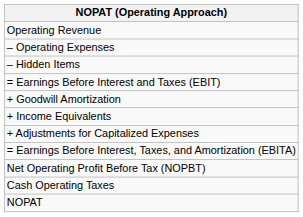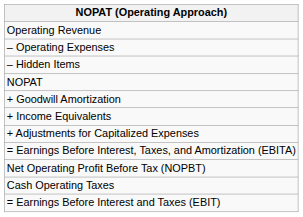(114, 82) = Earnings Before Interest and Taxes (EBIT) -> (25, 82) NOPAT
(25, 202) NOPAT -> (114, 202) = Earnings Before Interest and Taxes (EBIT)
